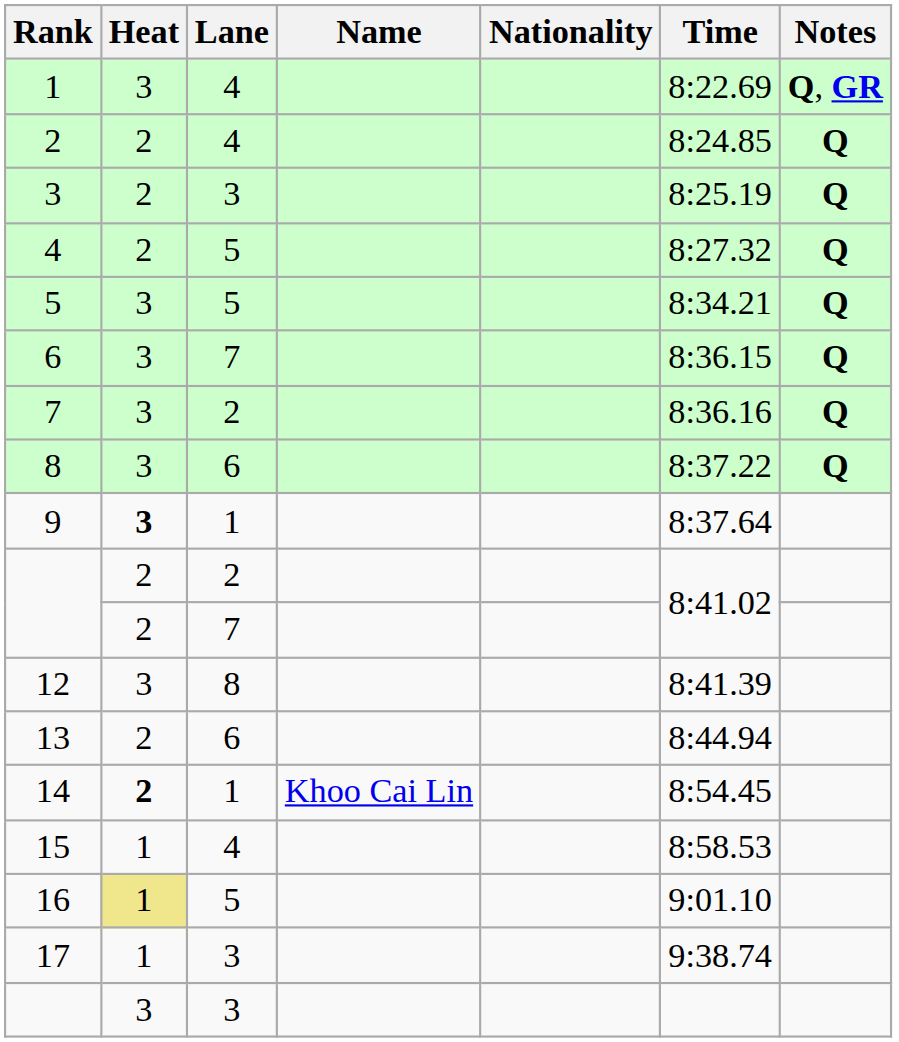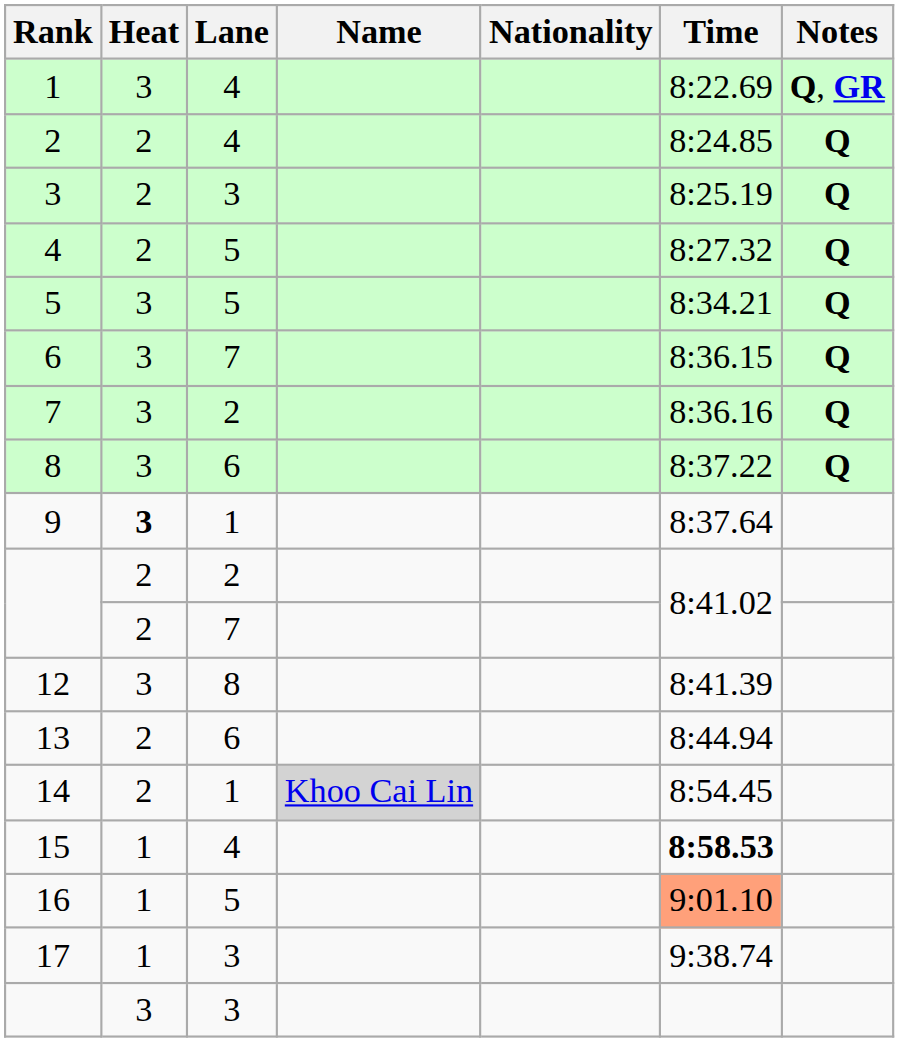(144, 791) bold -> (144, 791) normal
(379, 791) no background -> (379, 791) lightgrey background
(720, 846) normal -> (721, 846) bold
(144, 900) khaki background -> (144, 900) no background
(720, 900) no background -> (721, 900) lightsalmon background
